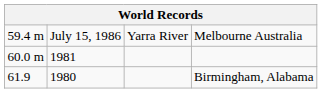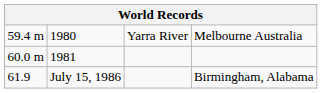(85, 35) July 15, 1986 -> (63, 35) 1980
(63, 77) 1980 -> (85, 77) July 15, 1986
